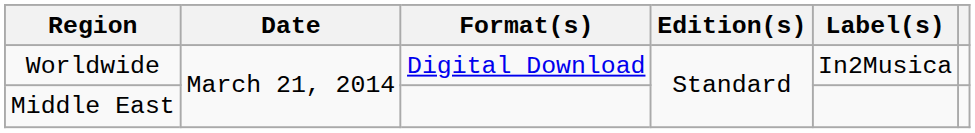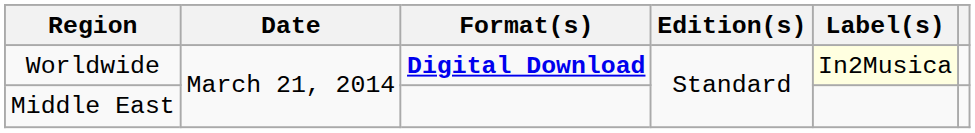(526, 66) normal -> (526, 66) bold
(885, 66) no background -> (885, 66) lightyellow background
